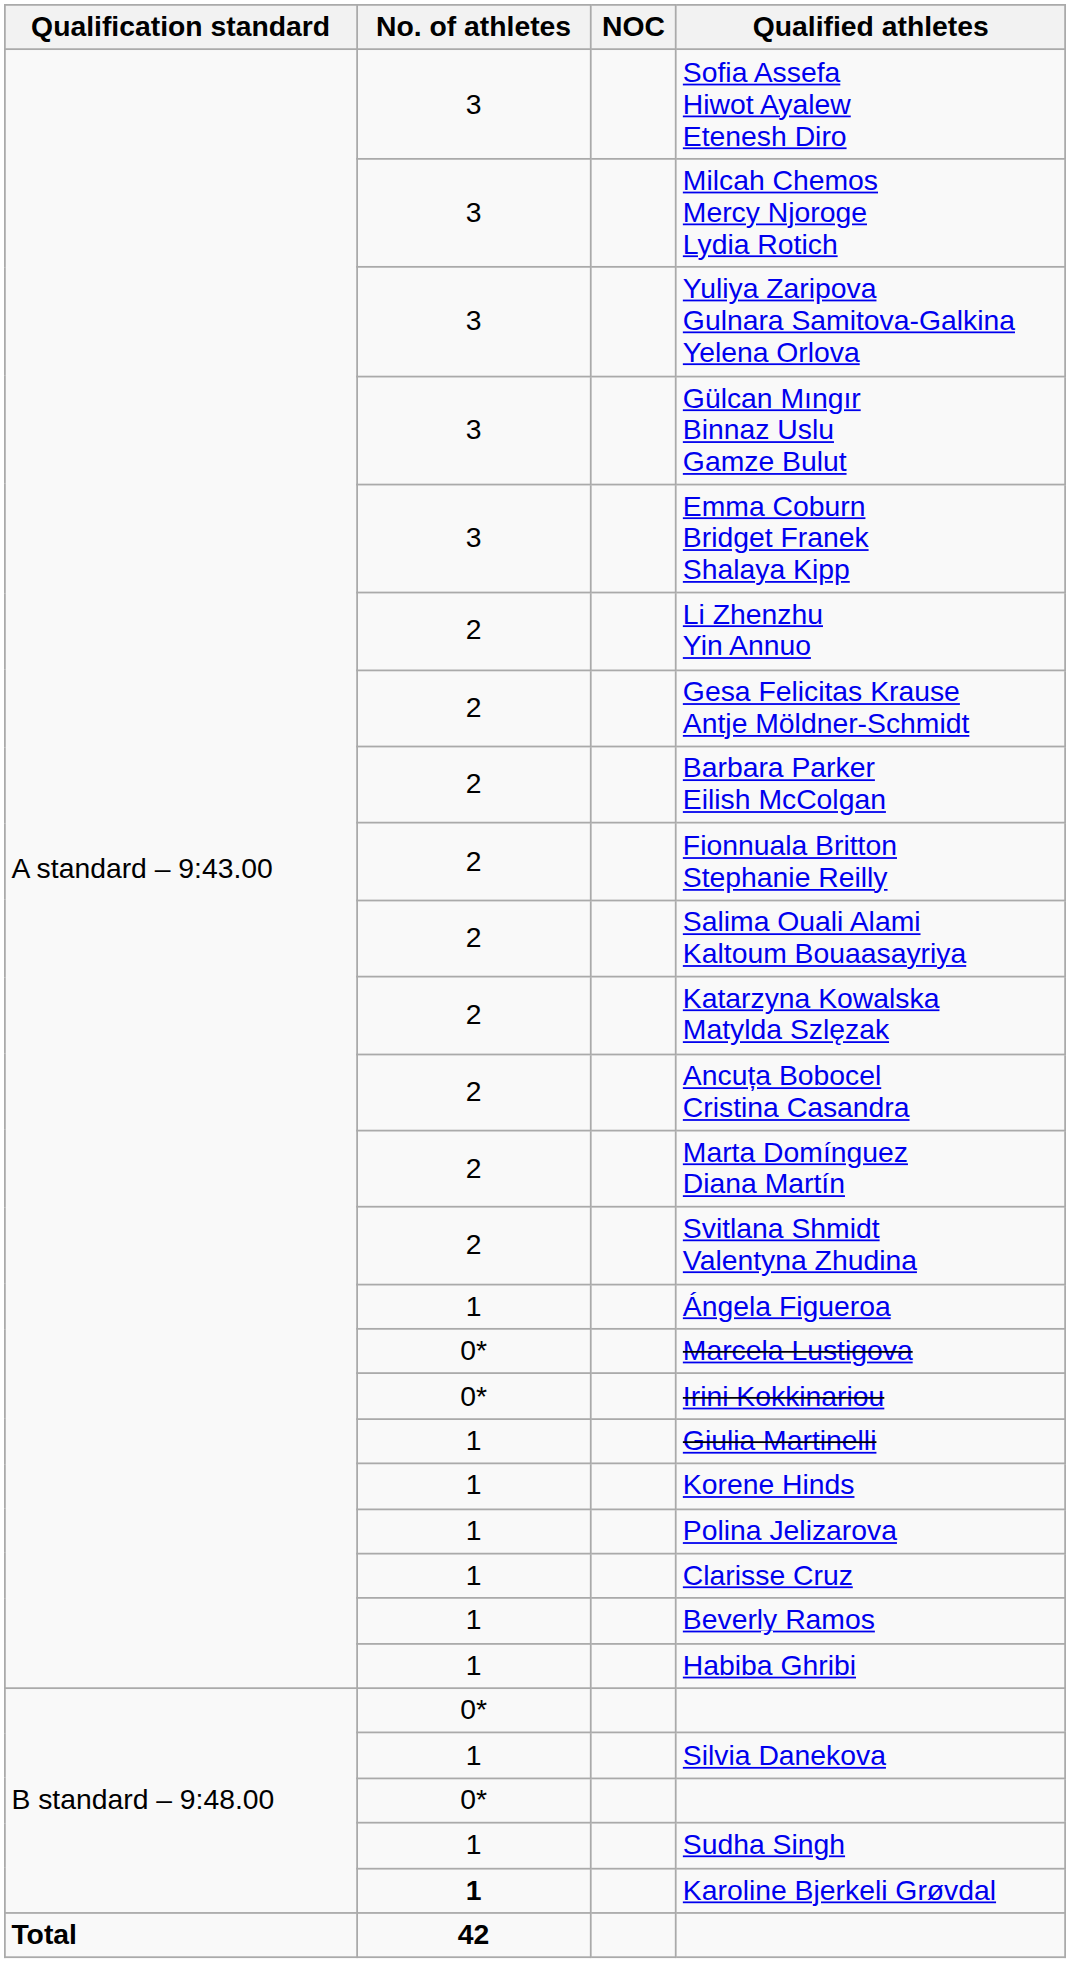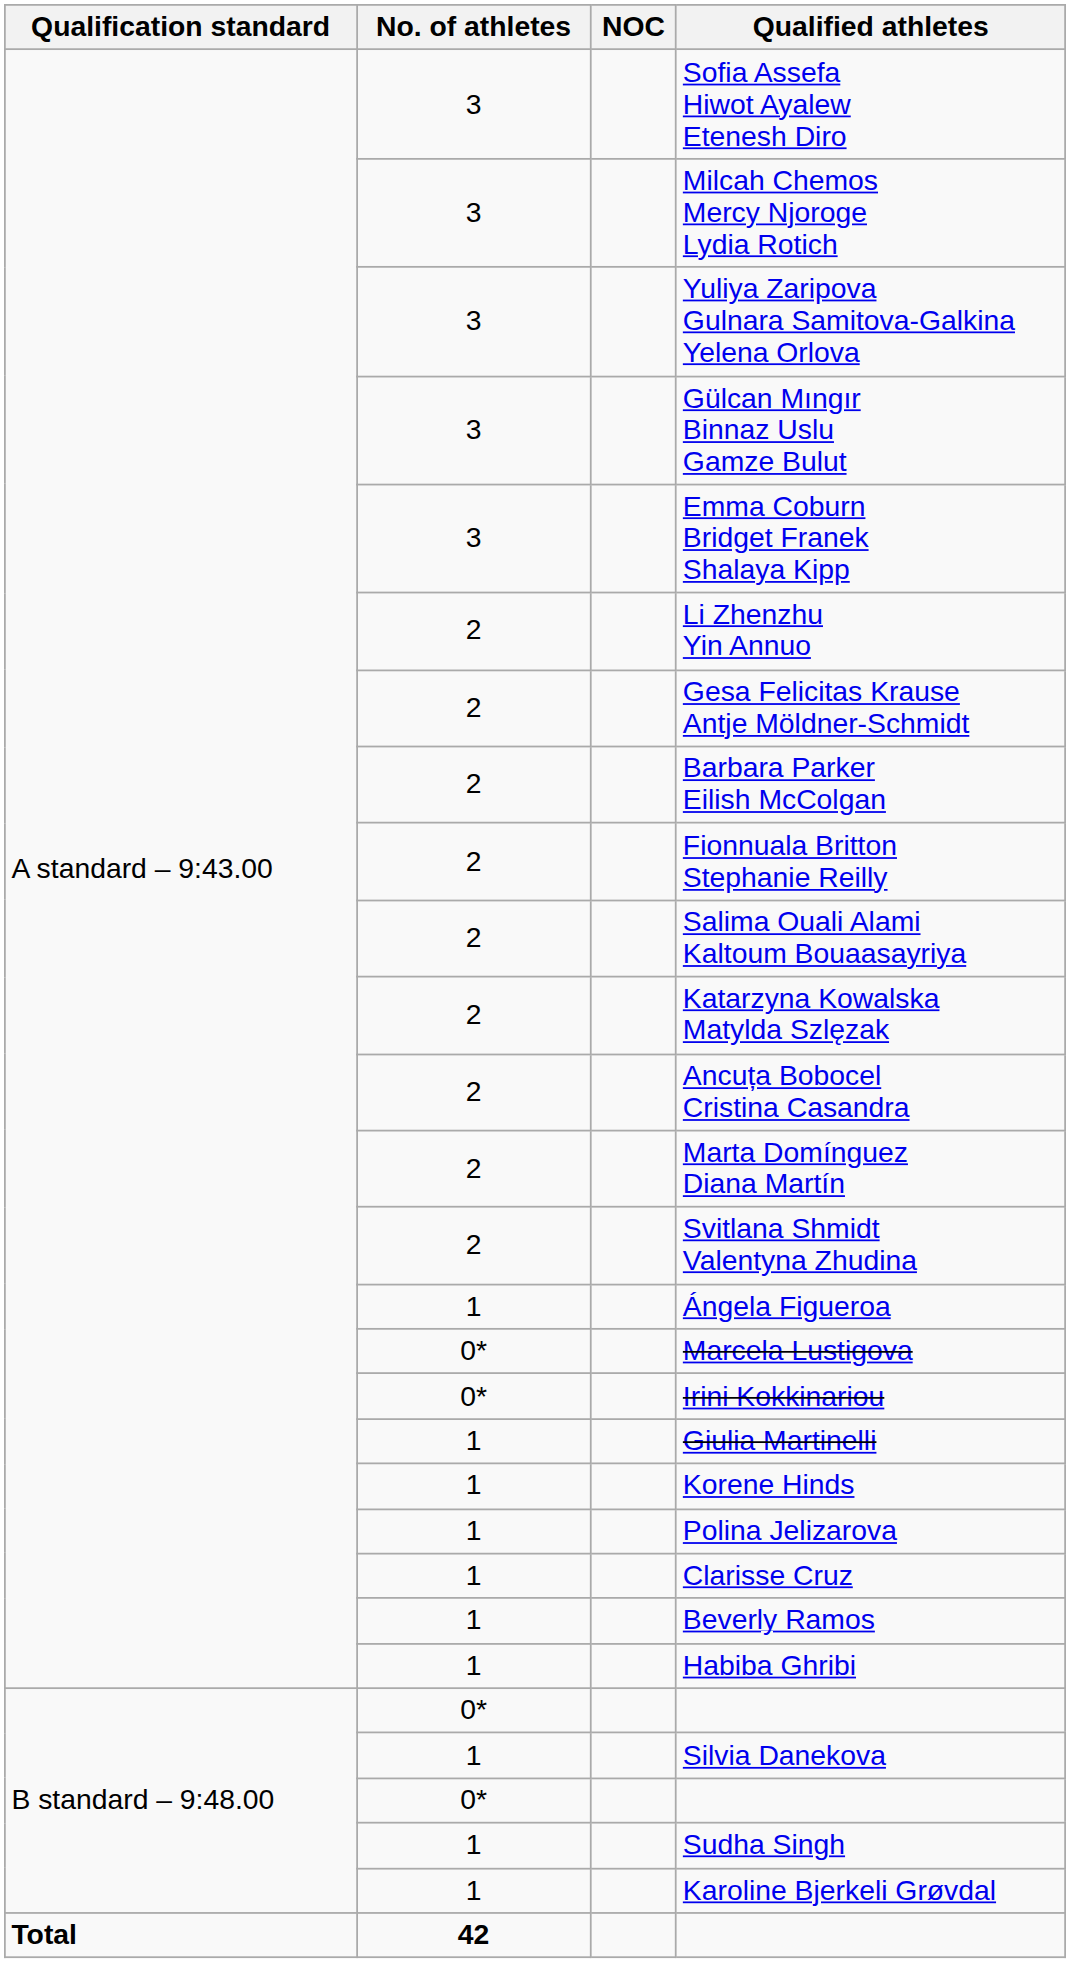(474, 1889) bold -> (474, 1889) normal
